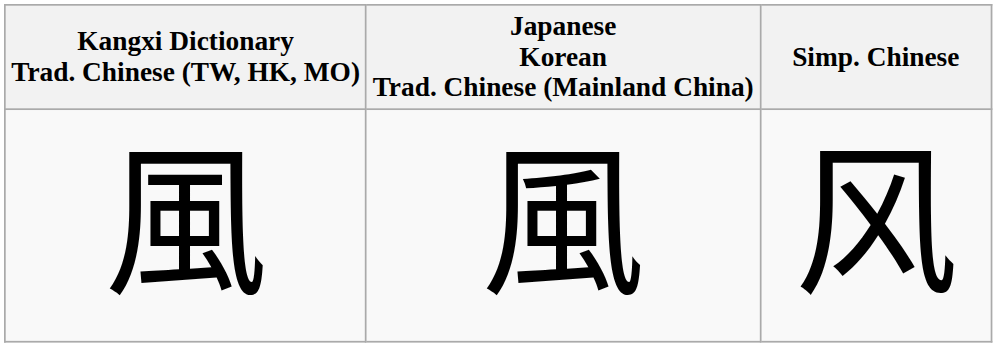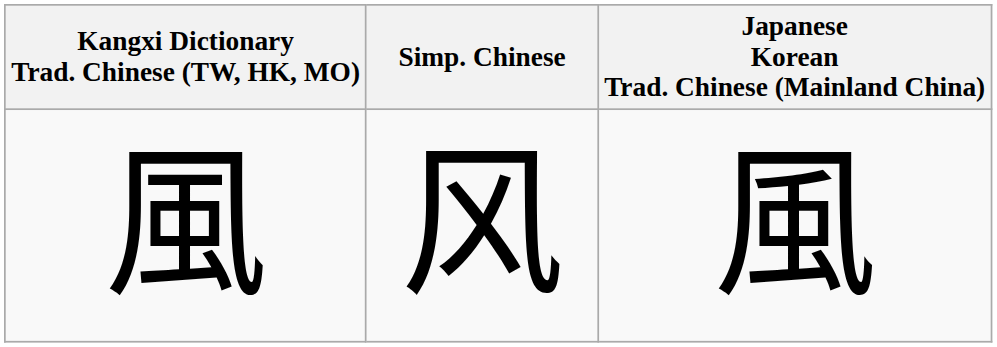columns swapped: (563, 56) <-> (876, 56)
